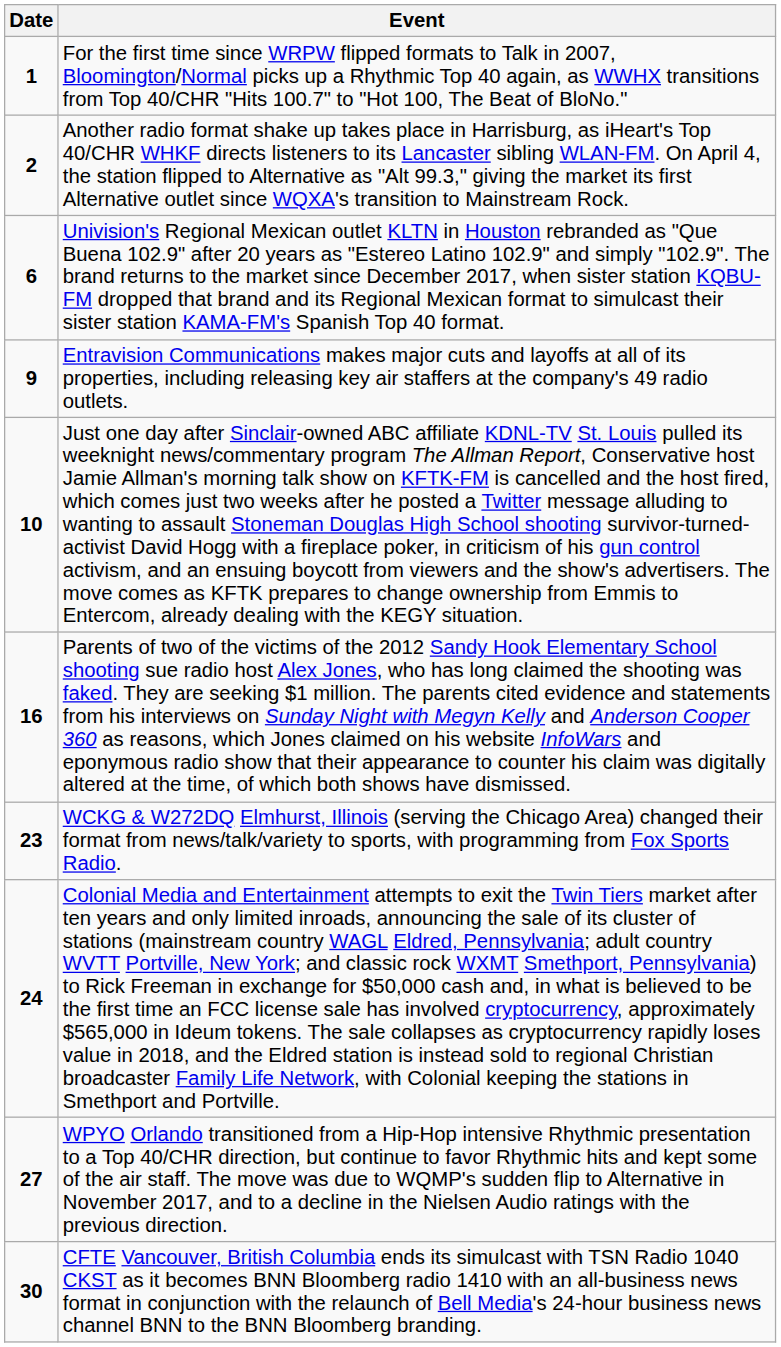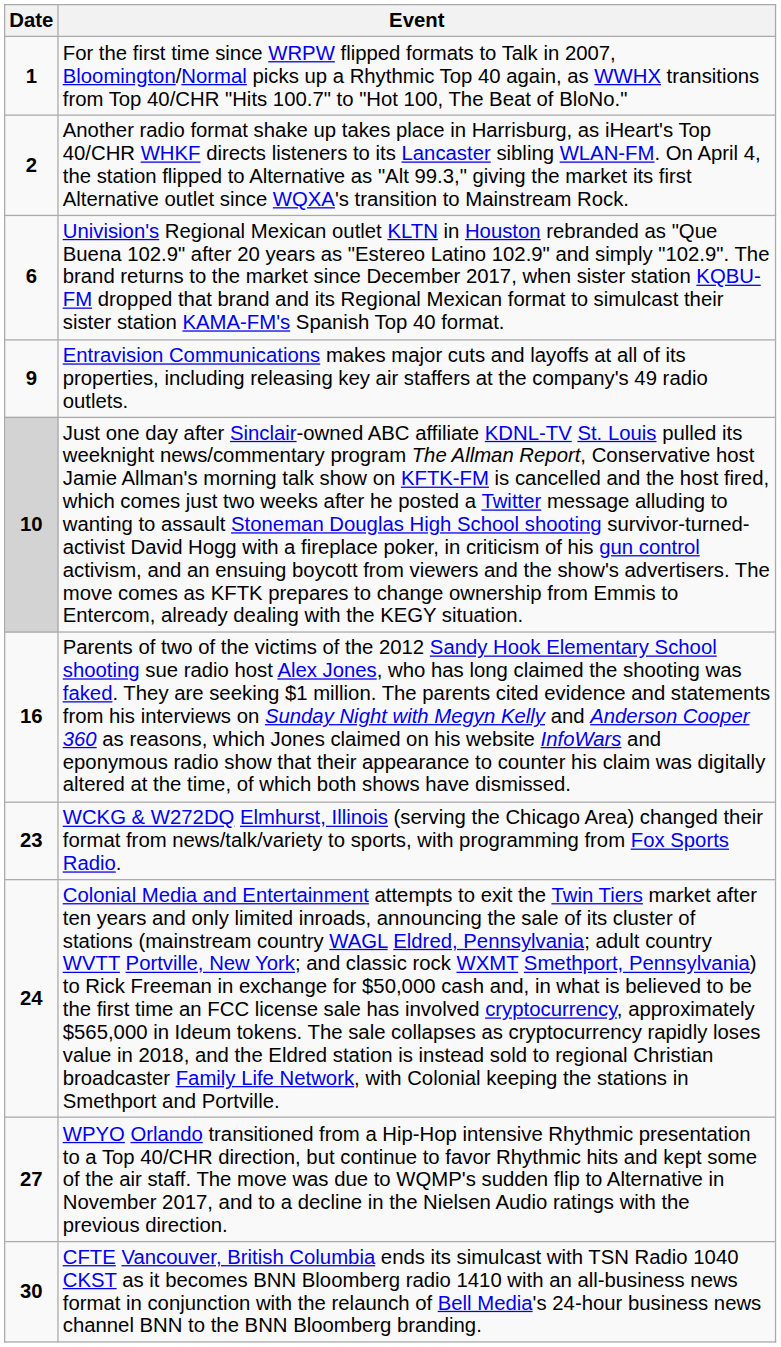(31, 524) no background -> (31, 524) lightgrey background
